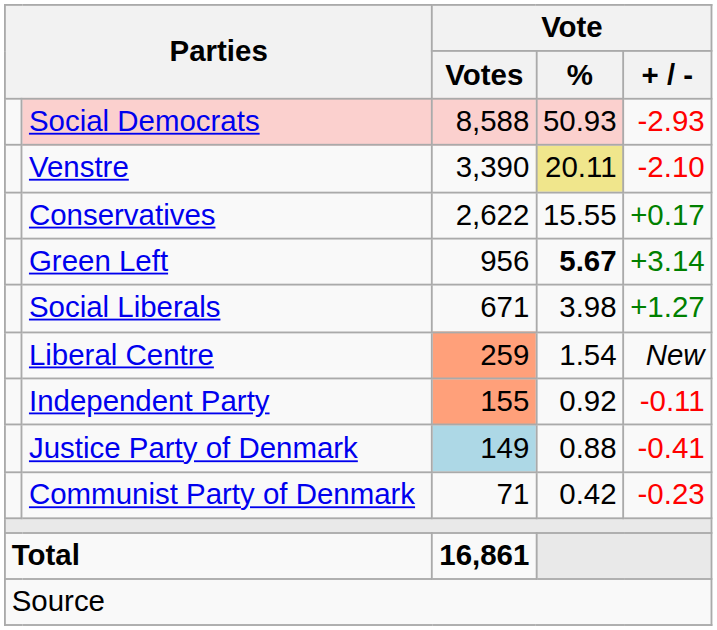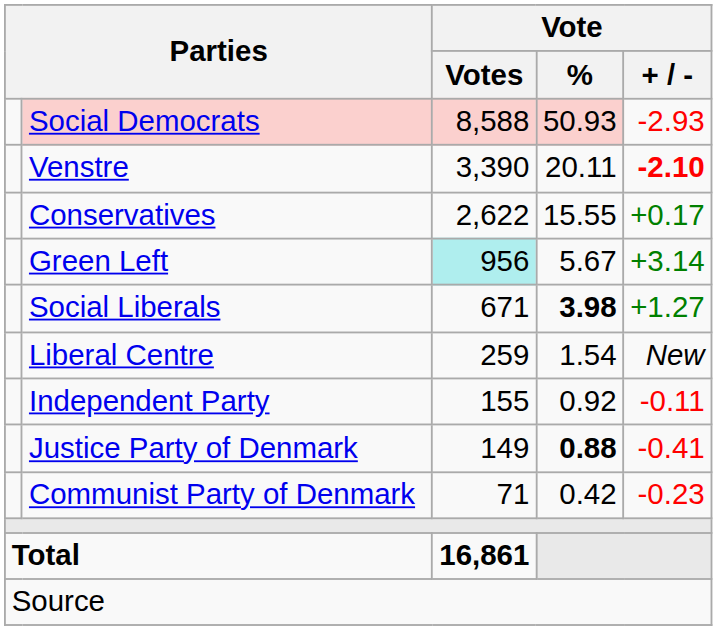(581, 167) khaki background -> (581, 167) no background
(671, 167) normal -> (671, 167) bold
(505, 261) no background -> (505, 261) paleturquoise background
(588, 261) bold -> (588, 261) normal
(588, 307) normal -> (588, 307) bold
(505, 354) lightsalmon background -> (505, 354) no background
(505, 401) lightsalmon background -> (505, 401) no background
(505, 448) lightblue background -> (505, 448) no background
(588, 448) normal -> (588, 448) bold
